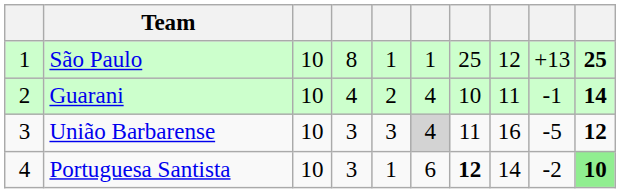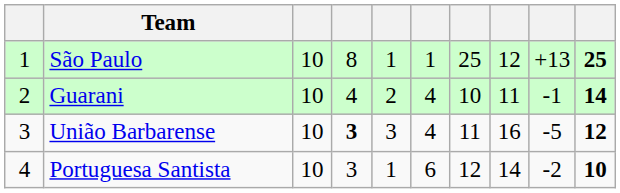(351, 132) normal -> (351, 132) bold
(430, 132) lightgrey background -> (430, 132) no background
(470, 168) bold -> (470, 168) normal
(595, 168) lightgreen background -> (595, 168) no background
